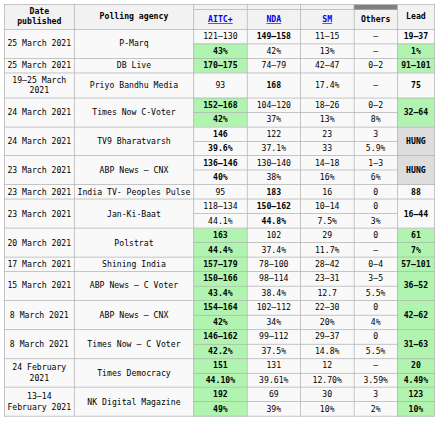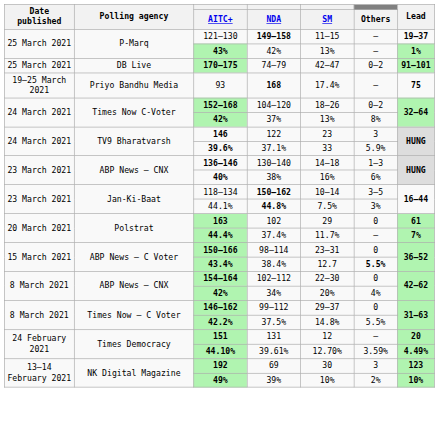- row: (274, 192)
(376, 207) 0 -> (376, 192) 3–5
- row: (274, 265)
(376, 279) 3–5 -> (376, 250) 0
(376, 294) normal -> (376, 265) bold
